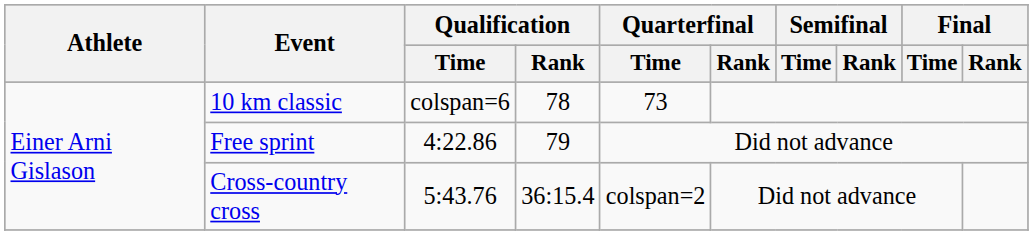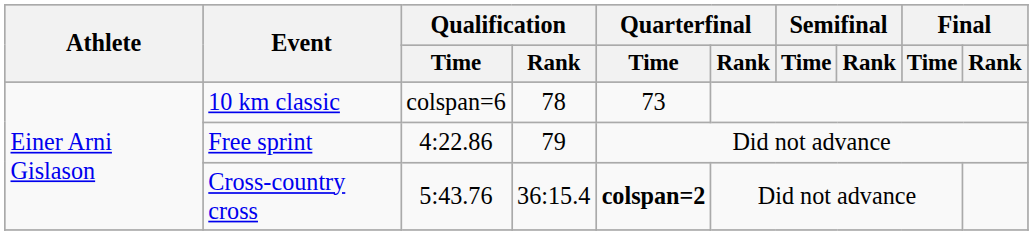(656, 196) normal -> (654, 196) bold
